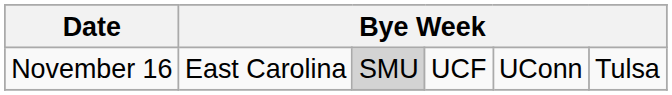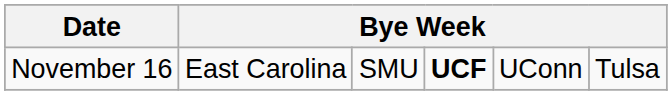(389, 69) lightgrey background -> (389, 69) no background
(459, 69) normal -> (459, 69) bold
